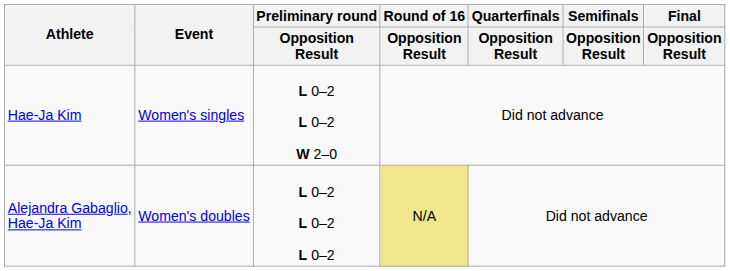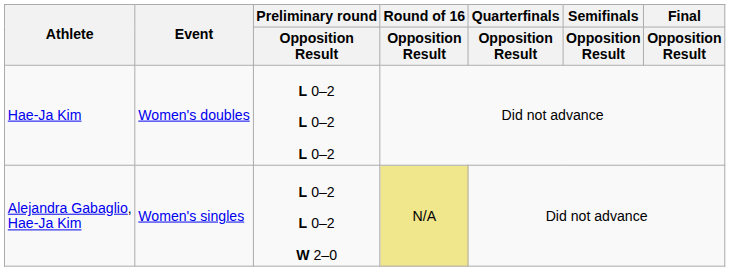(191, 115) Women's singles -> (194, 115) Women's doubles
(317, 123) L 0–2 L 0–2 W 2–0 -> (317, 123) L 0–2 L 0–2 L 0–2
(194, 216) Women's doubles -> (191, 216) Women's singles
(317, 224) L 0–2 L 0–2 L 0–2 -> (317, 224) L 0–2 L 0–2 W 2–0
